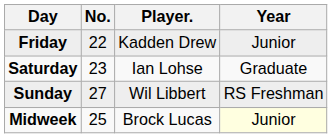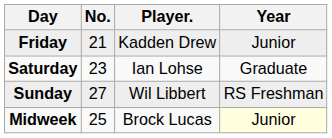(98, 42) 22 -> (98, 42) 21
